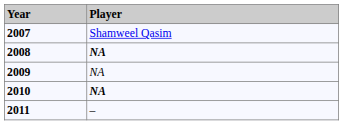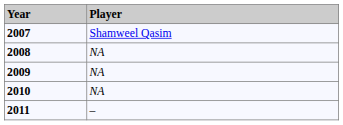(98, 52) bold -> (97, 52) normal
(98, 91) bold -> (97, 91) normal
